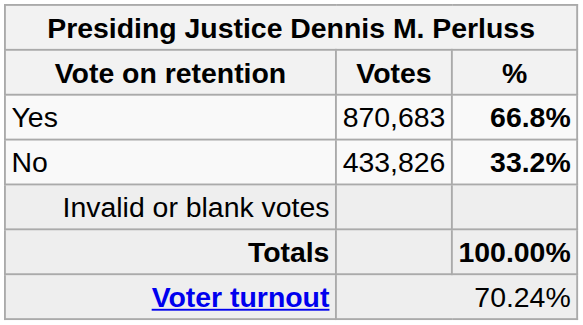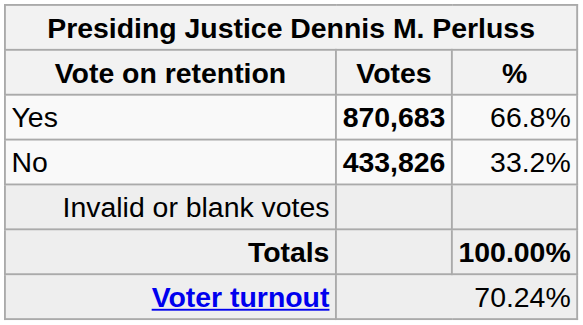(394, 118) normal -> (394, 118) bold
(530, 118) bold -> (530, 118) normal
(394, 163) normal -> (394, 163) bold
(530, 163) bold -> (530, 163) normal
